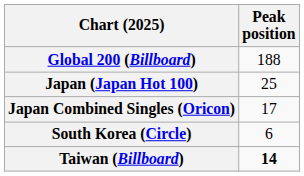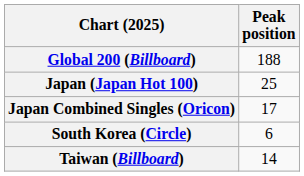(269, 158) bold -> (269, 158) normal
